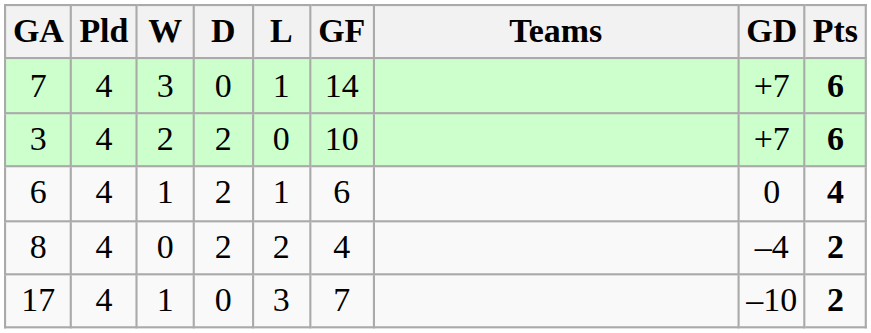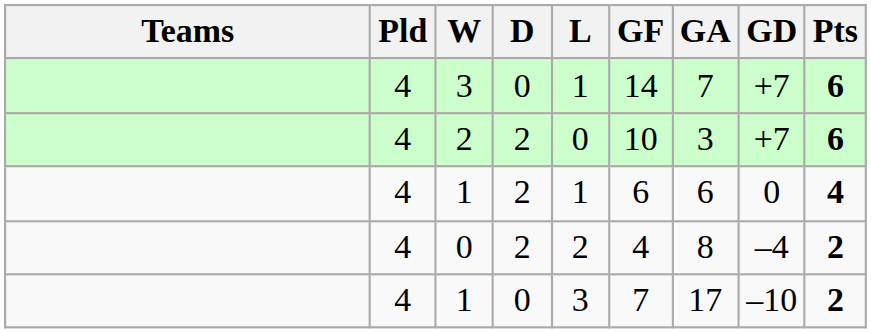columns swapped: (556, 31) <-> (38, 31)
